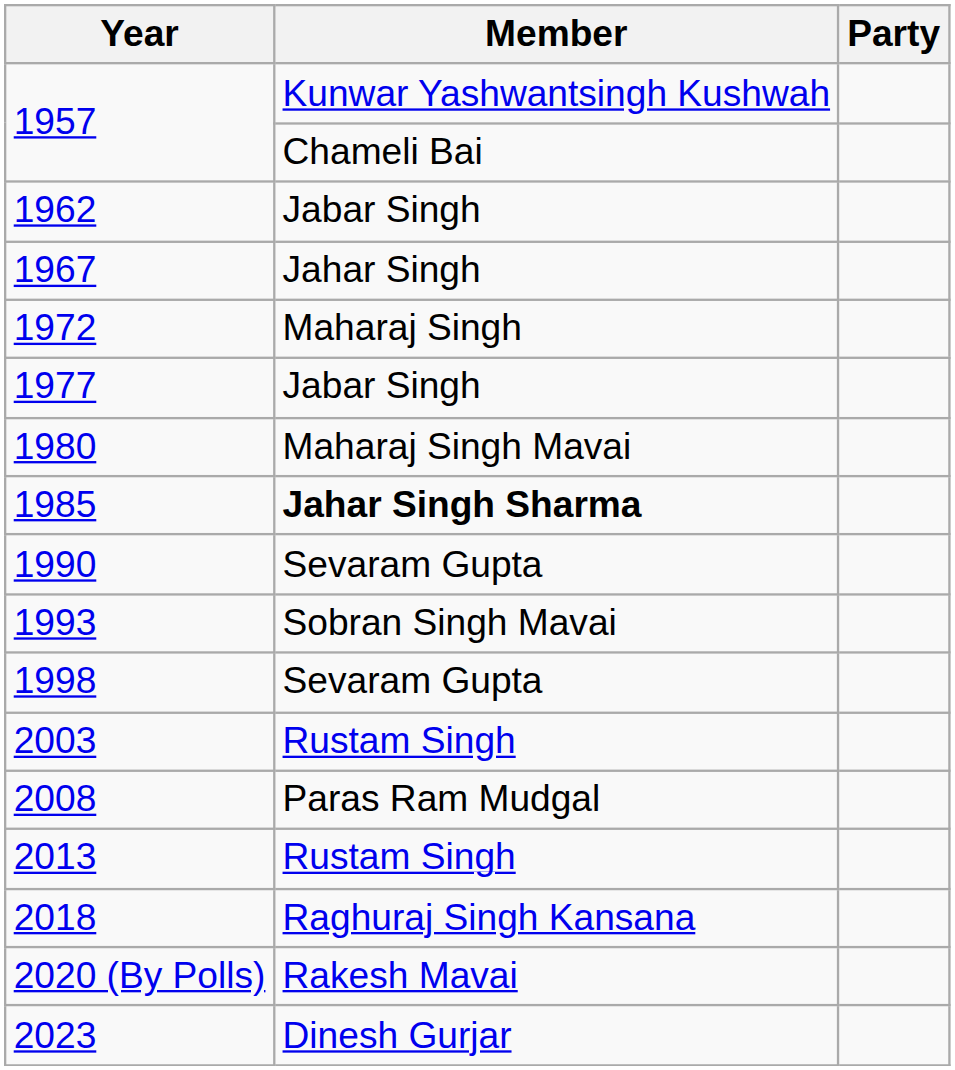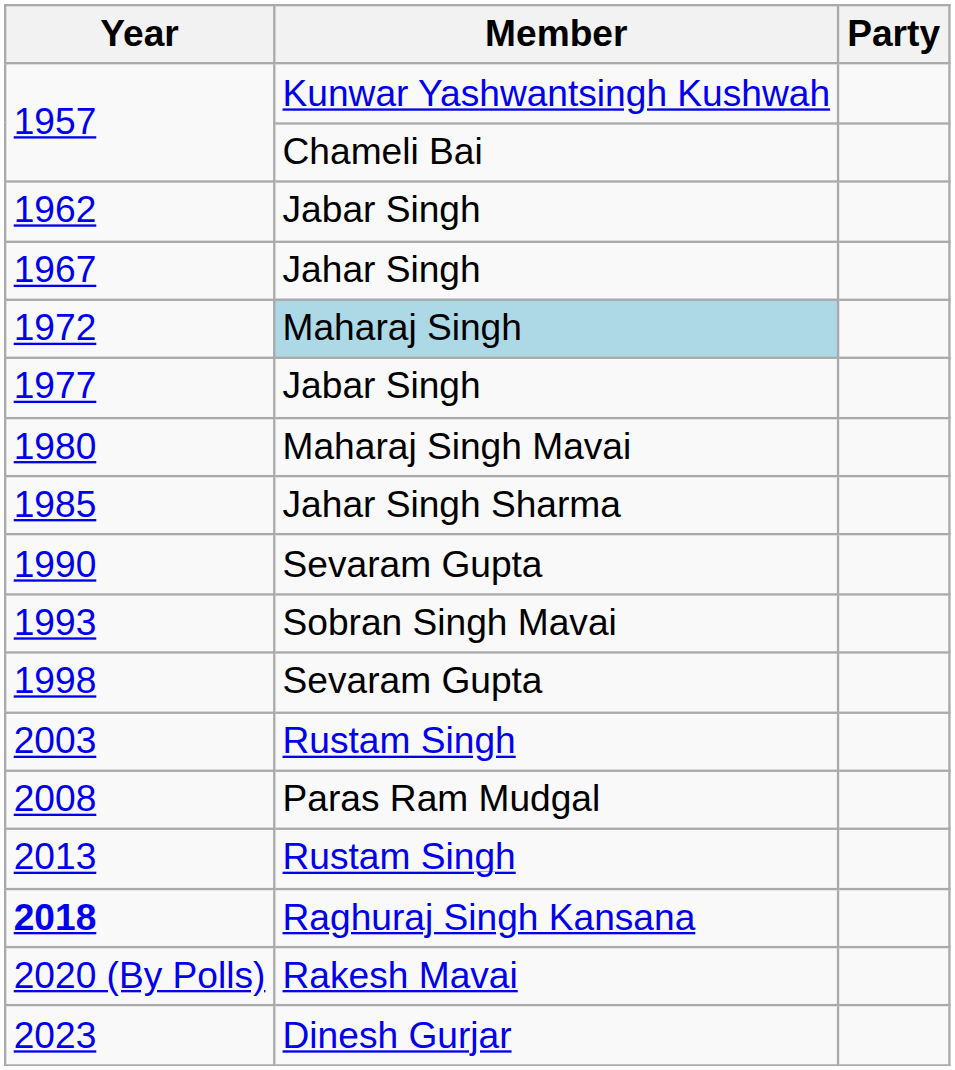(402, 328) no background -> (402, 328) lightblue background
(462, 504) bold -> (452, 504) normal
(55, 916) normal -> (55, 916) bold
